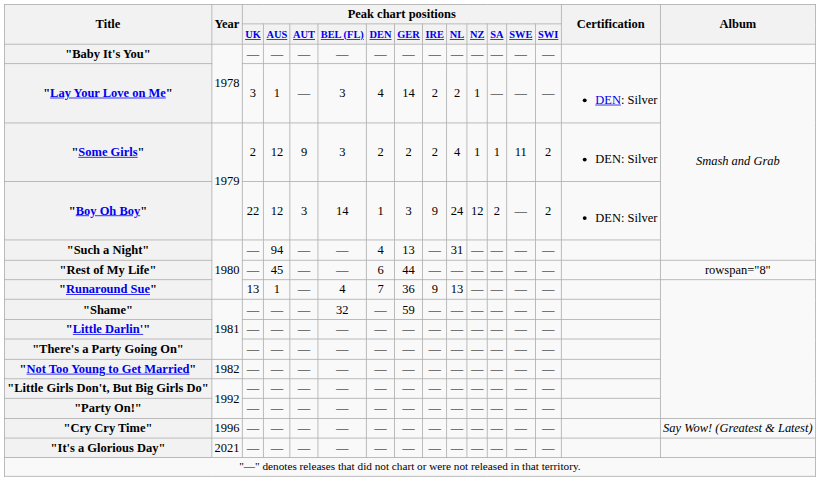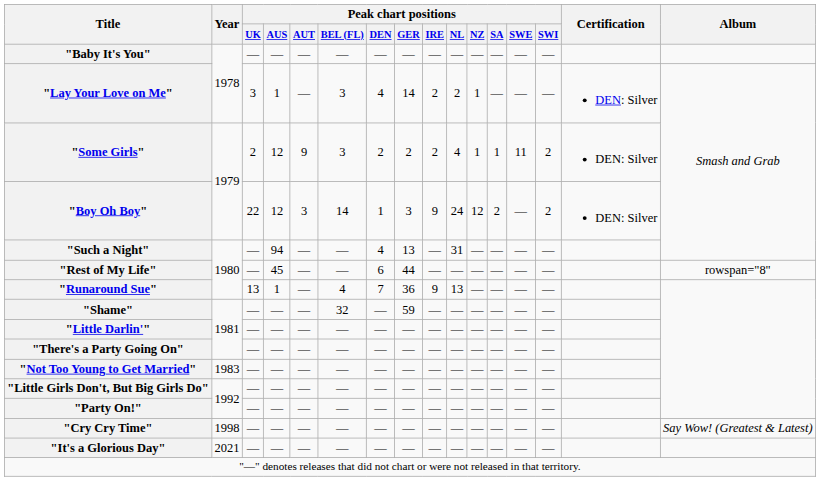(227, 368) 1982 -> (227, 368) 1983
(227, 428) 1996 -> (227, 428) 1998
